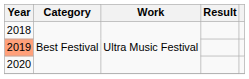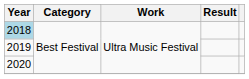(19, 30) no background -> (19, 30) lightblue background
(19, 47) lightsalmon background -> (19, 47) no background
